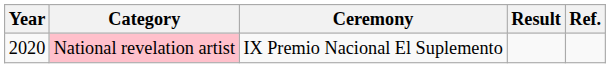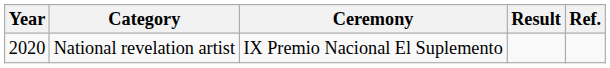(144, 47) pink background -> (144, 47) no background
